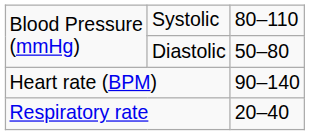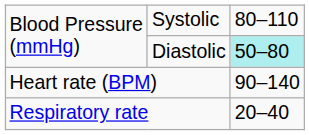(262, 51) no background -> (262, 51) paleturquoise background
